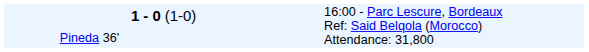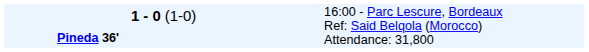(89, 38) normal -> (88, 38) bold
